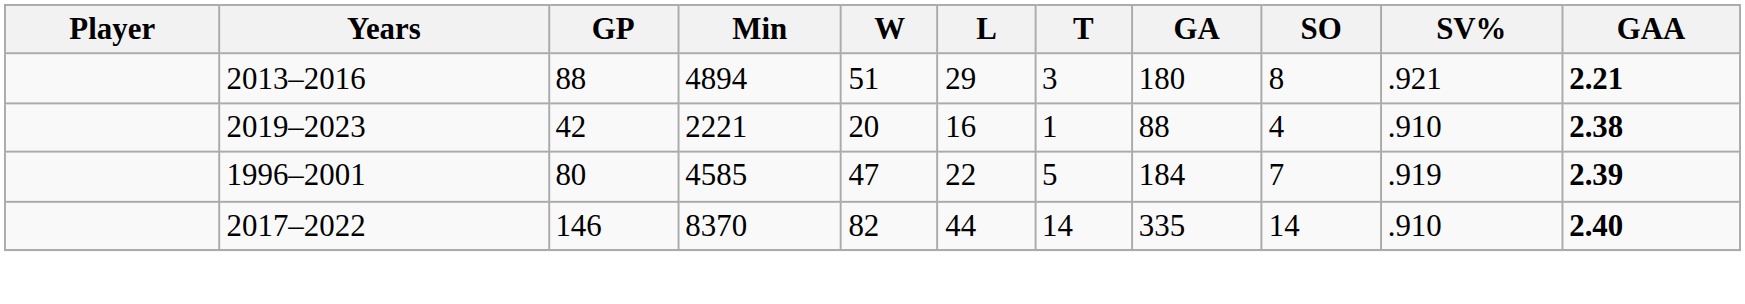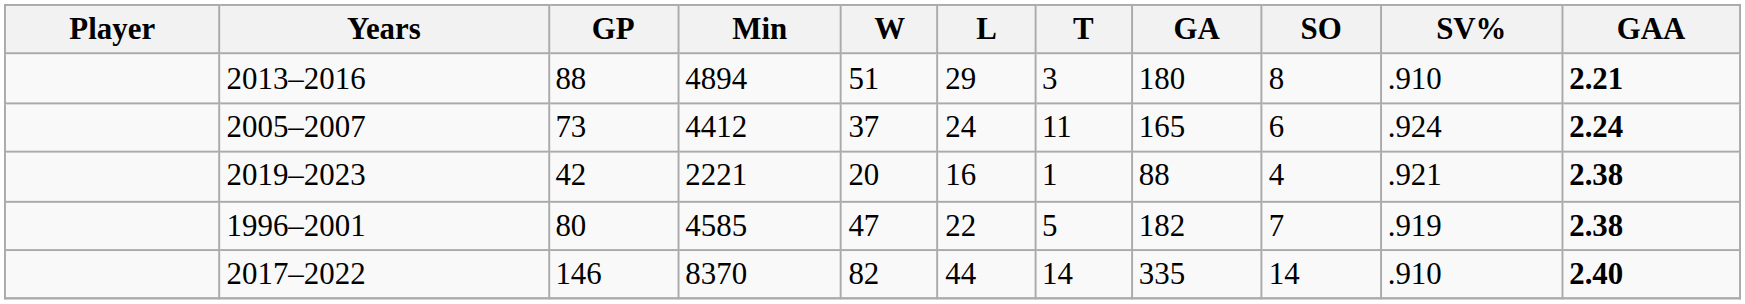(1415, 77) .921 -> (1415, 77) .910
+ row: (296, 126)
(1415, 126) .910 -> (1415, 175) .921
(1162, 175) 184 -> (1162, 224) 182
(1596, 175) 2.39 -> (1596, 224) 2.38
